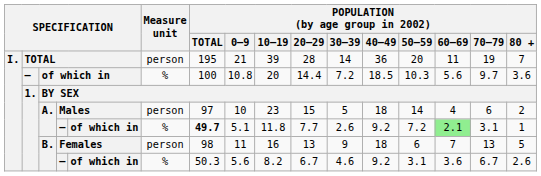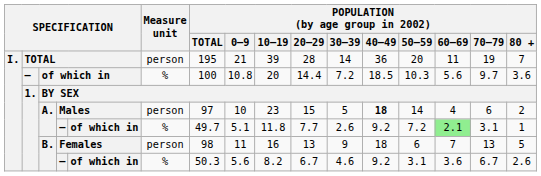(381, 111) normal -> (381, 111) bold
(207, 128) bold -> (207, 128) normal
